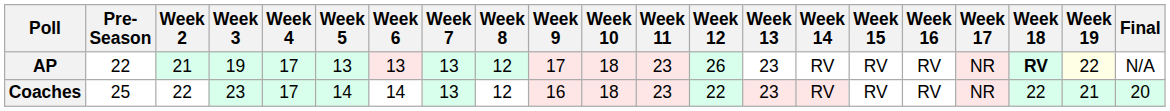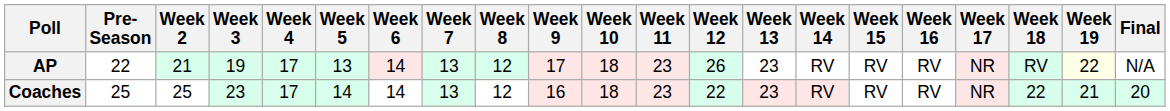(396, 66) 13 -> (396, 66) 14
(1036, 66) bold -> (1036, 66) normal
(182, 93) 22 -> (182, 93) 25
